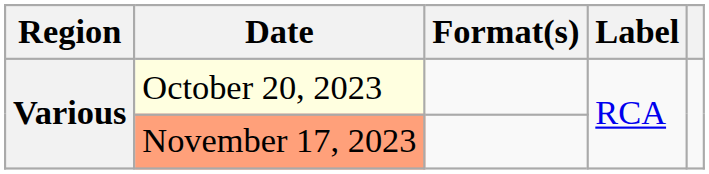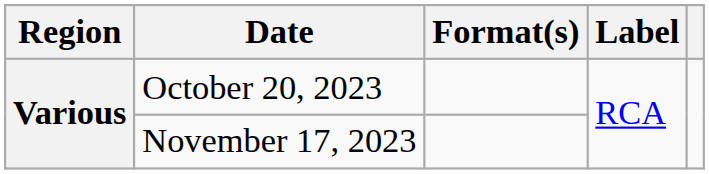(262, 86) lightyellow background -> (262, 86) no background
(279, 140) lightsalmon background -> (279, 140) no background
